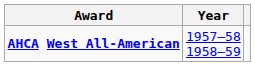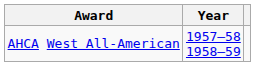(94, 44) bold -> (94, 44) normal
